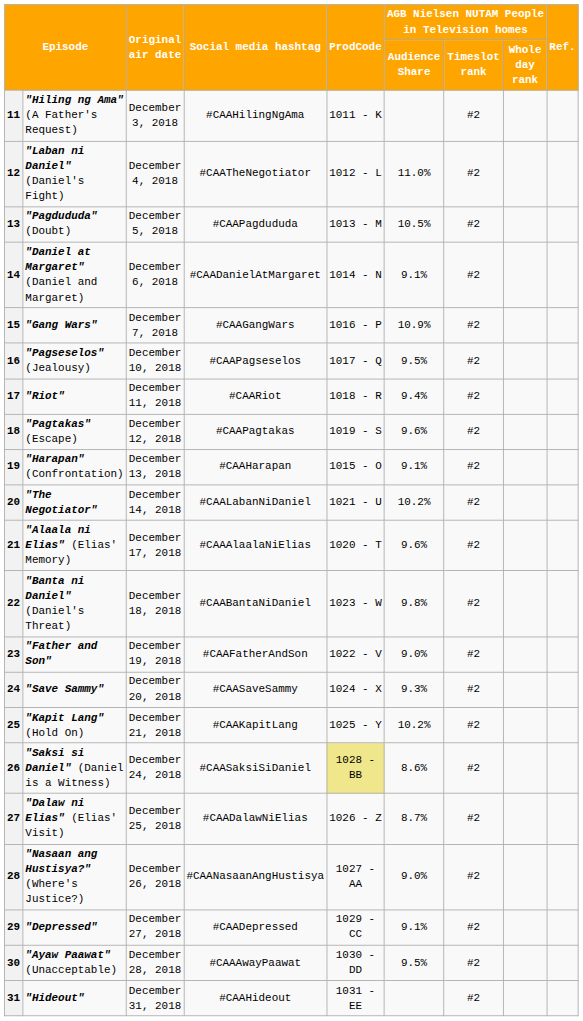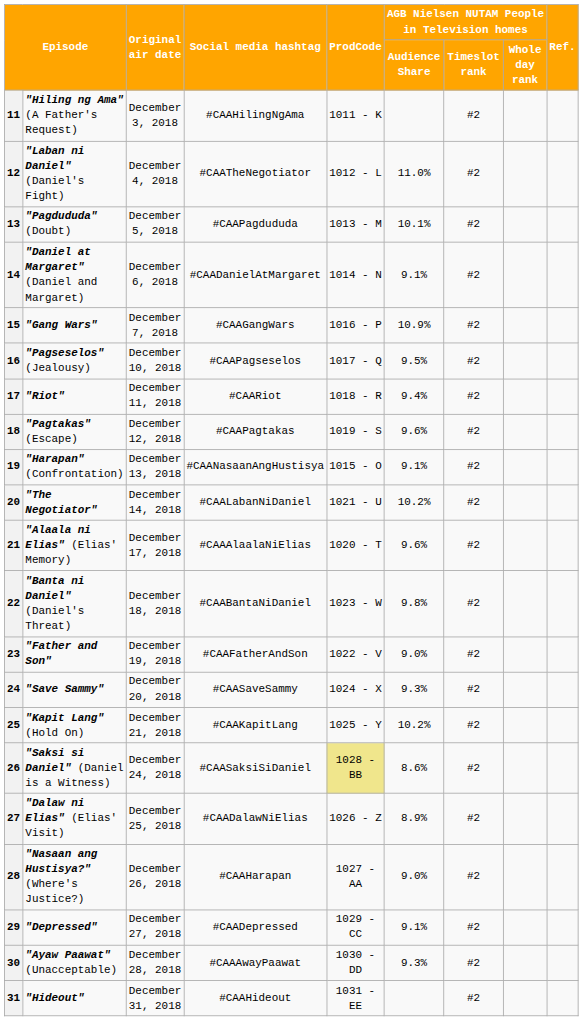(414, 224) 10.5% -> (414, 224) 10.1%
(255, 467) #CAAHarapan -> (255, 467) #CAANasaanAngHustisya
(414, 818) 8.7% -> (414, 818) 8.9%
(255, 876) #CAANasaanAngHustisya -> (255, 876) #CAAHarapan
(414, 962) 9.5% -> (414, 962) 9.3%
